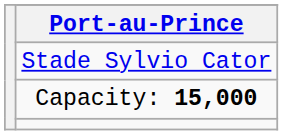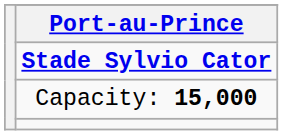(146, 61) normal -> (146, 61) bold
